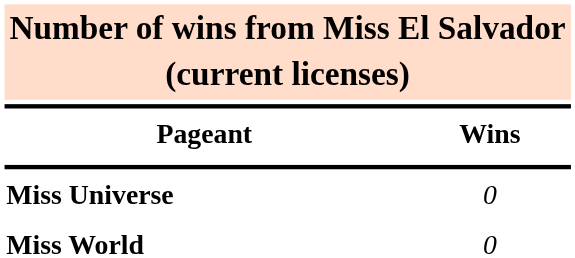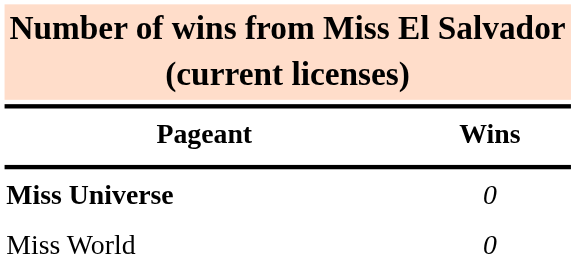(75, 245) bold -> (71, 245) normal
